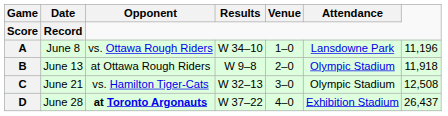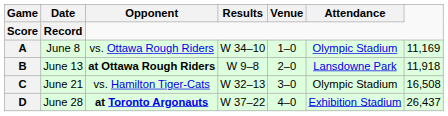(352, 48) Lansdowne Park -> (355, 48) Olympic Stadium
(421, 48) 11,196 -> (424, 48) 11,169
(150, 66) normal -> (152, 66) bold
(352, 66) Olympic Stadium -> (355, 66) Lansdowne Park
(421, 84) 12,508 -> (424, 84) 16,508
